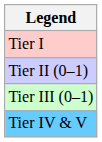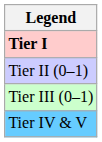(26, 43) normal -> (28, 43) bold
